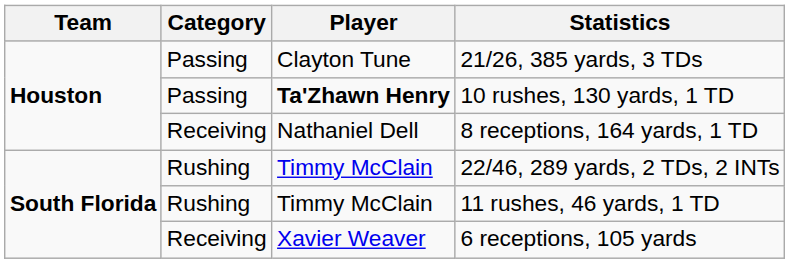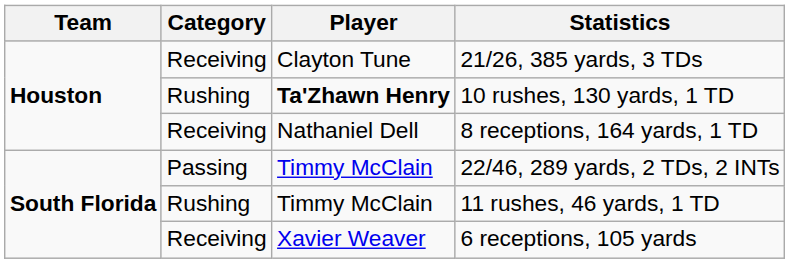(207, 59) Passing -> (217, 59) Receiving
(207, 95) Passing -> (209, 95) Rushing
(209, 167) Rushing -> (207, 167) Passing
